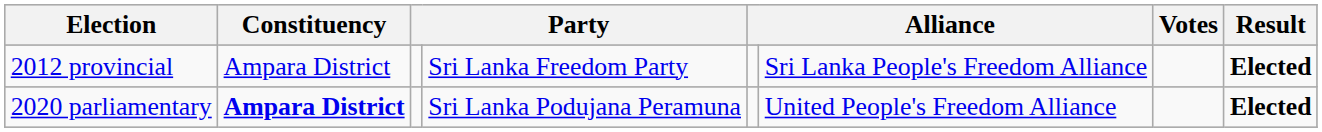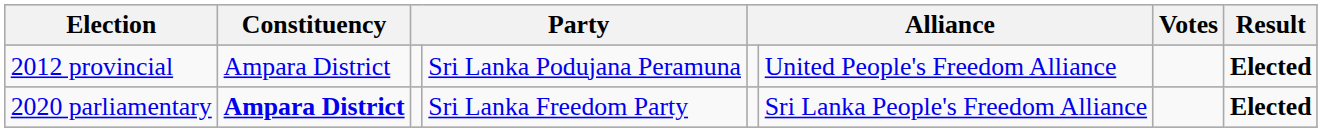(558, 65) Sri Lanka Freedom Party -> (585, 65) Sri Lanka Podujana Peramuna
(956, 65) Sri Lanka People's Freedom Alliance -> (941, 65) United People's Freedom Alliance
(585, 106) Sri Lanka Podujana Peramuna -> (558, 106) Sri Lanka Freedom Party
(941, 106) United People's Freedom Alliance -> (956, 106) Sri Lanka People's Freedom Alliance
